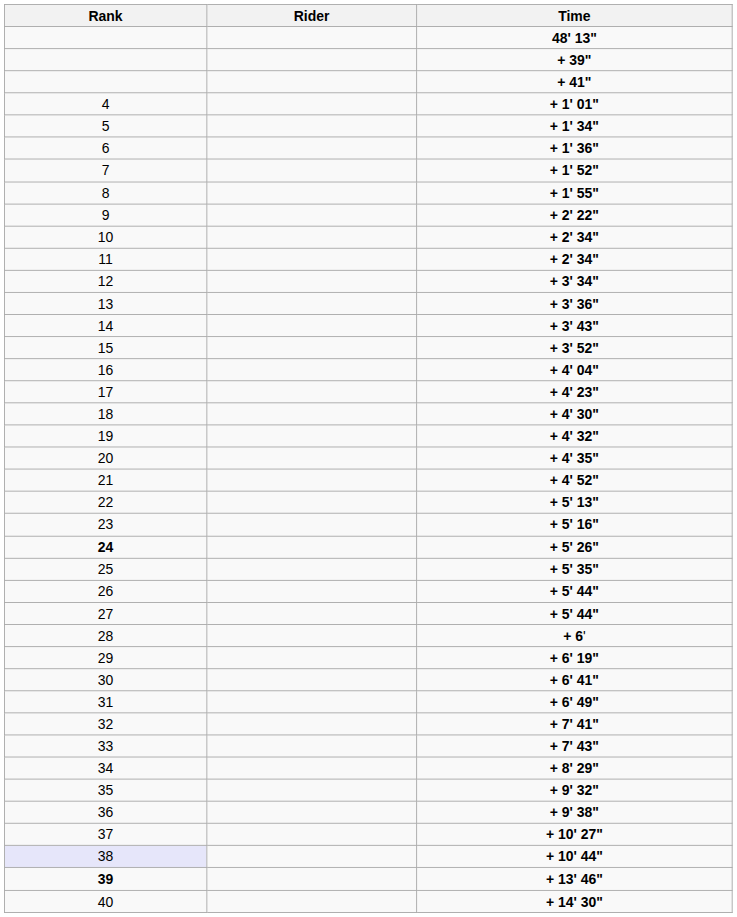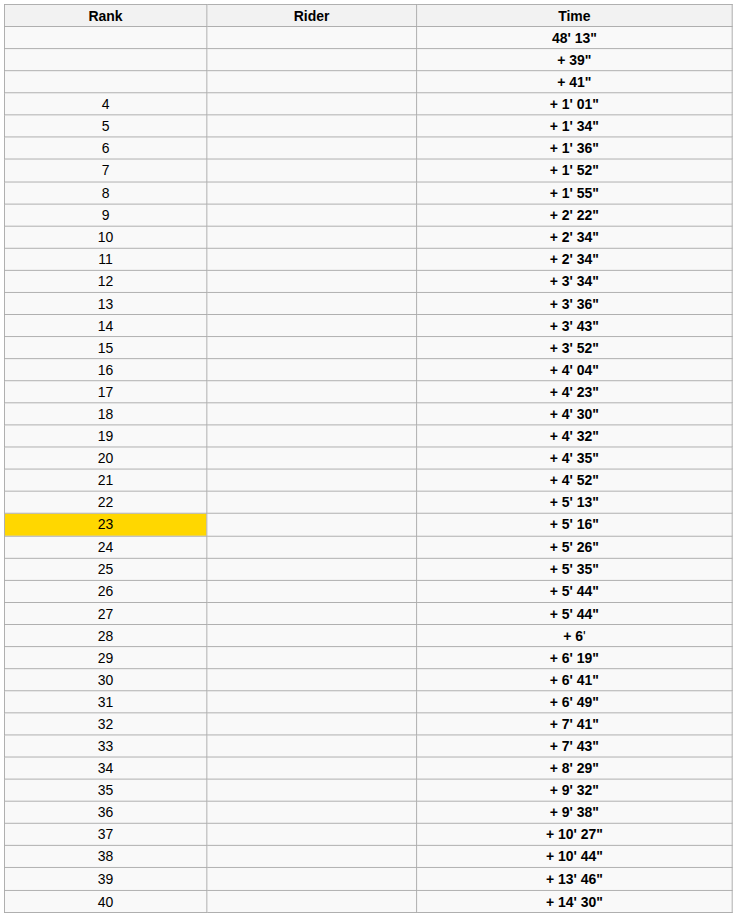(106, 525) no background -> (106, 525) gold background
(106, 547) bold -> (106, 547) normal
(106, 857) lavender background -> (106, 857) no background
(106, 879) bold -> (106, 879) normal
